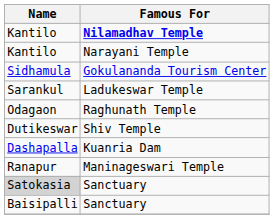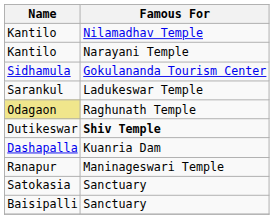(143, 33) bold -> (143, 33) normal
(32, 109) no background -> (32, 109) khaki background
(122, 128) normal -> (122, 128) bold
(39, 186) lightgrey background -> (39, 186) no background
